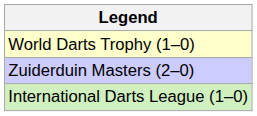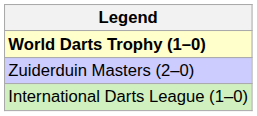(102, 44) normal -> (107, 44) bold
